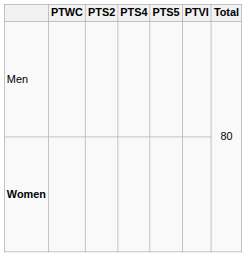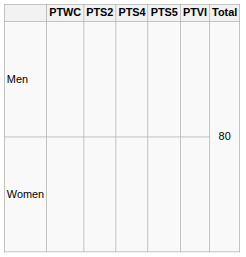(26, 194) bold -> (25, 194) normal
